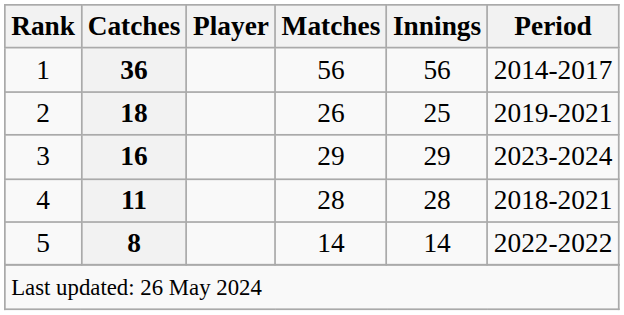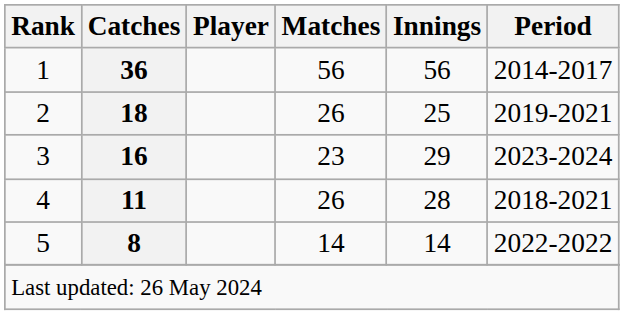(331, 156) 29 -> (331, 156) 23
(331, 199) 28 -> (331, 199) 26
